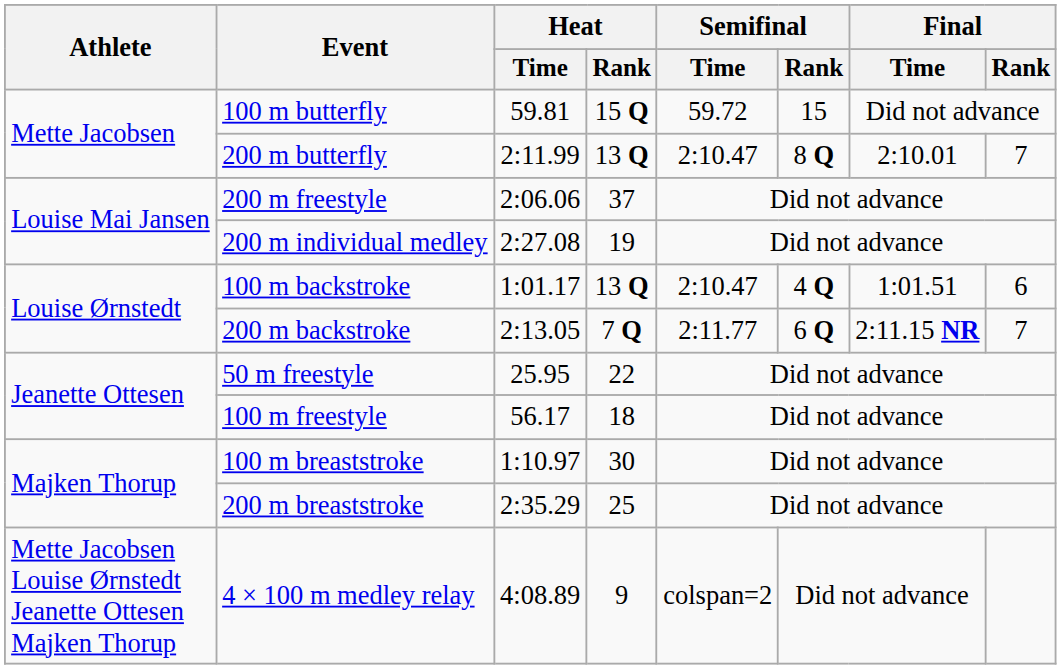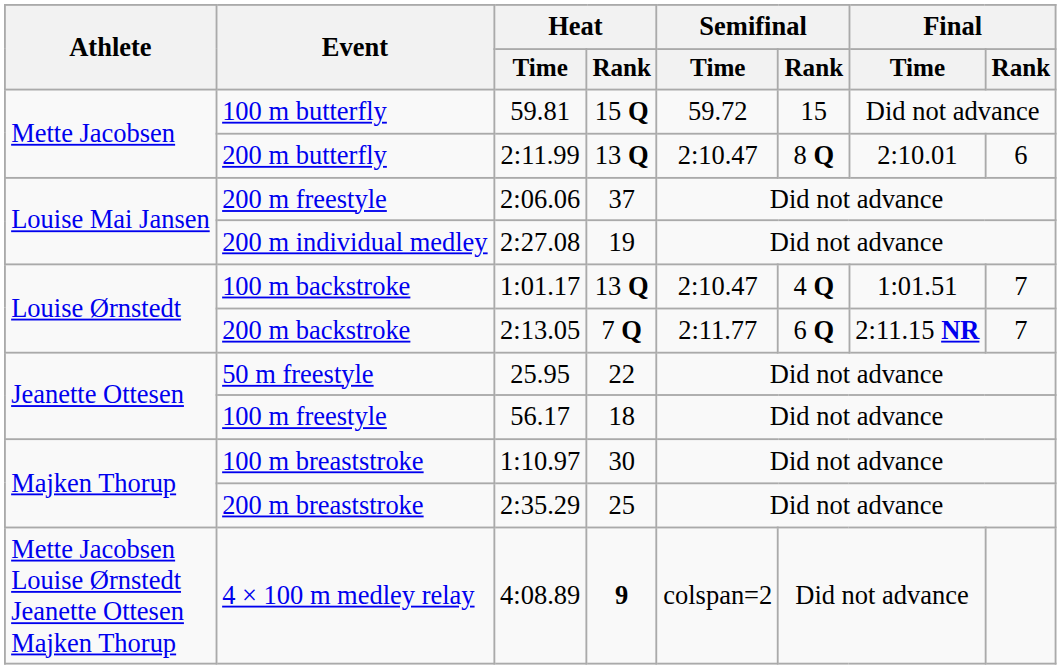(1021, 155) 7 -> (1021, 155) 6
(1021, 286) 6 -> (1021, 286) 7
(622, 595) normal -> (622, 595) bold
